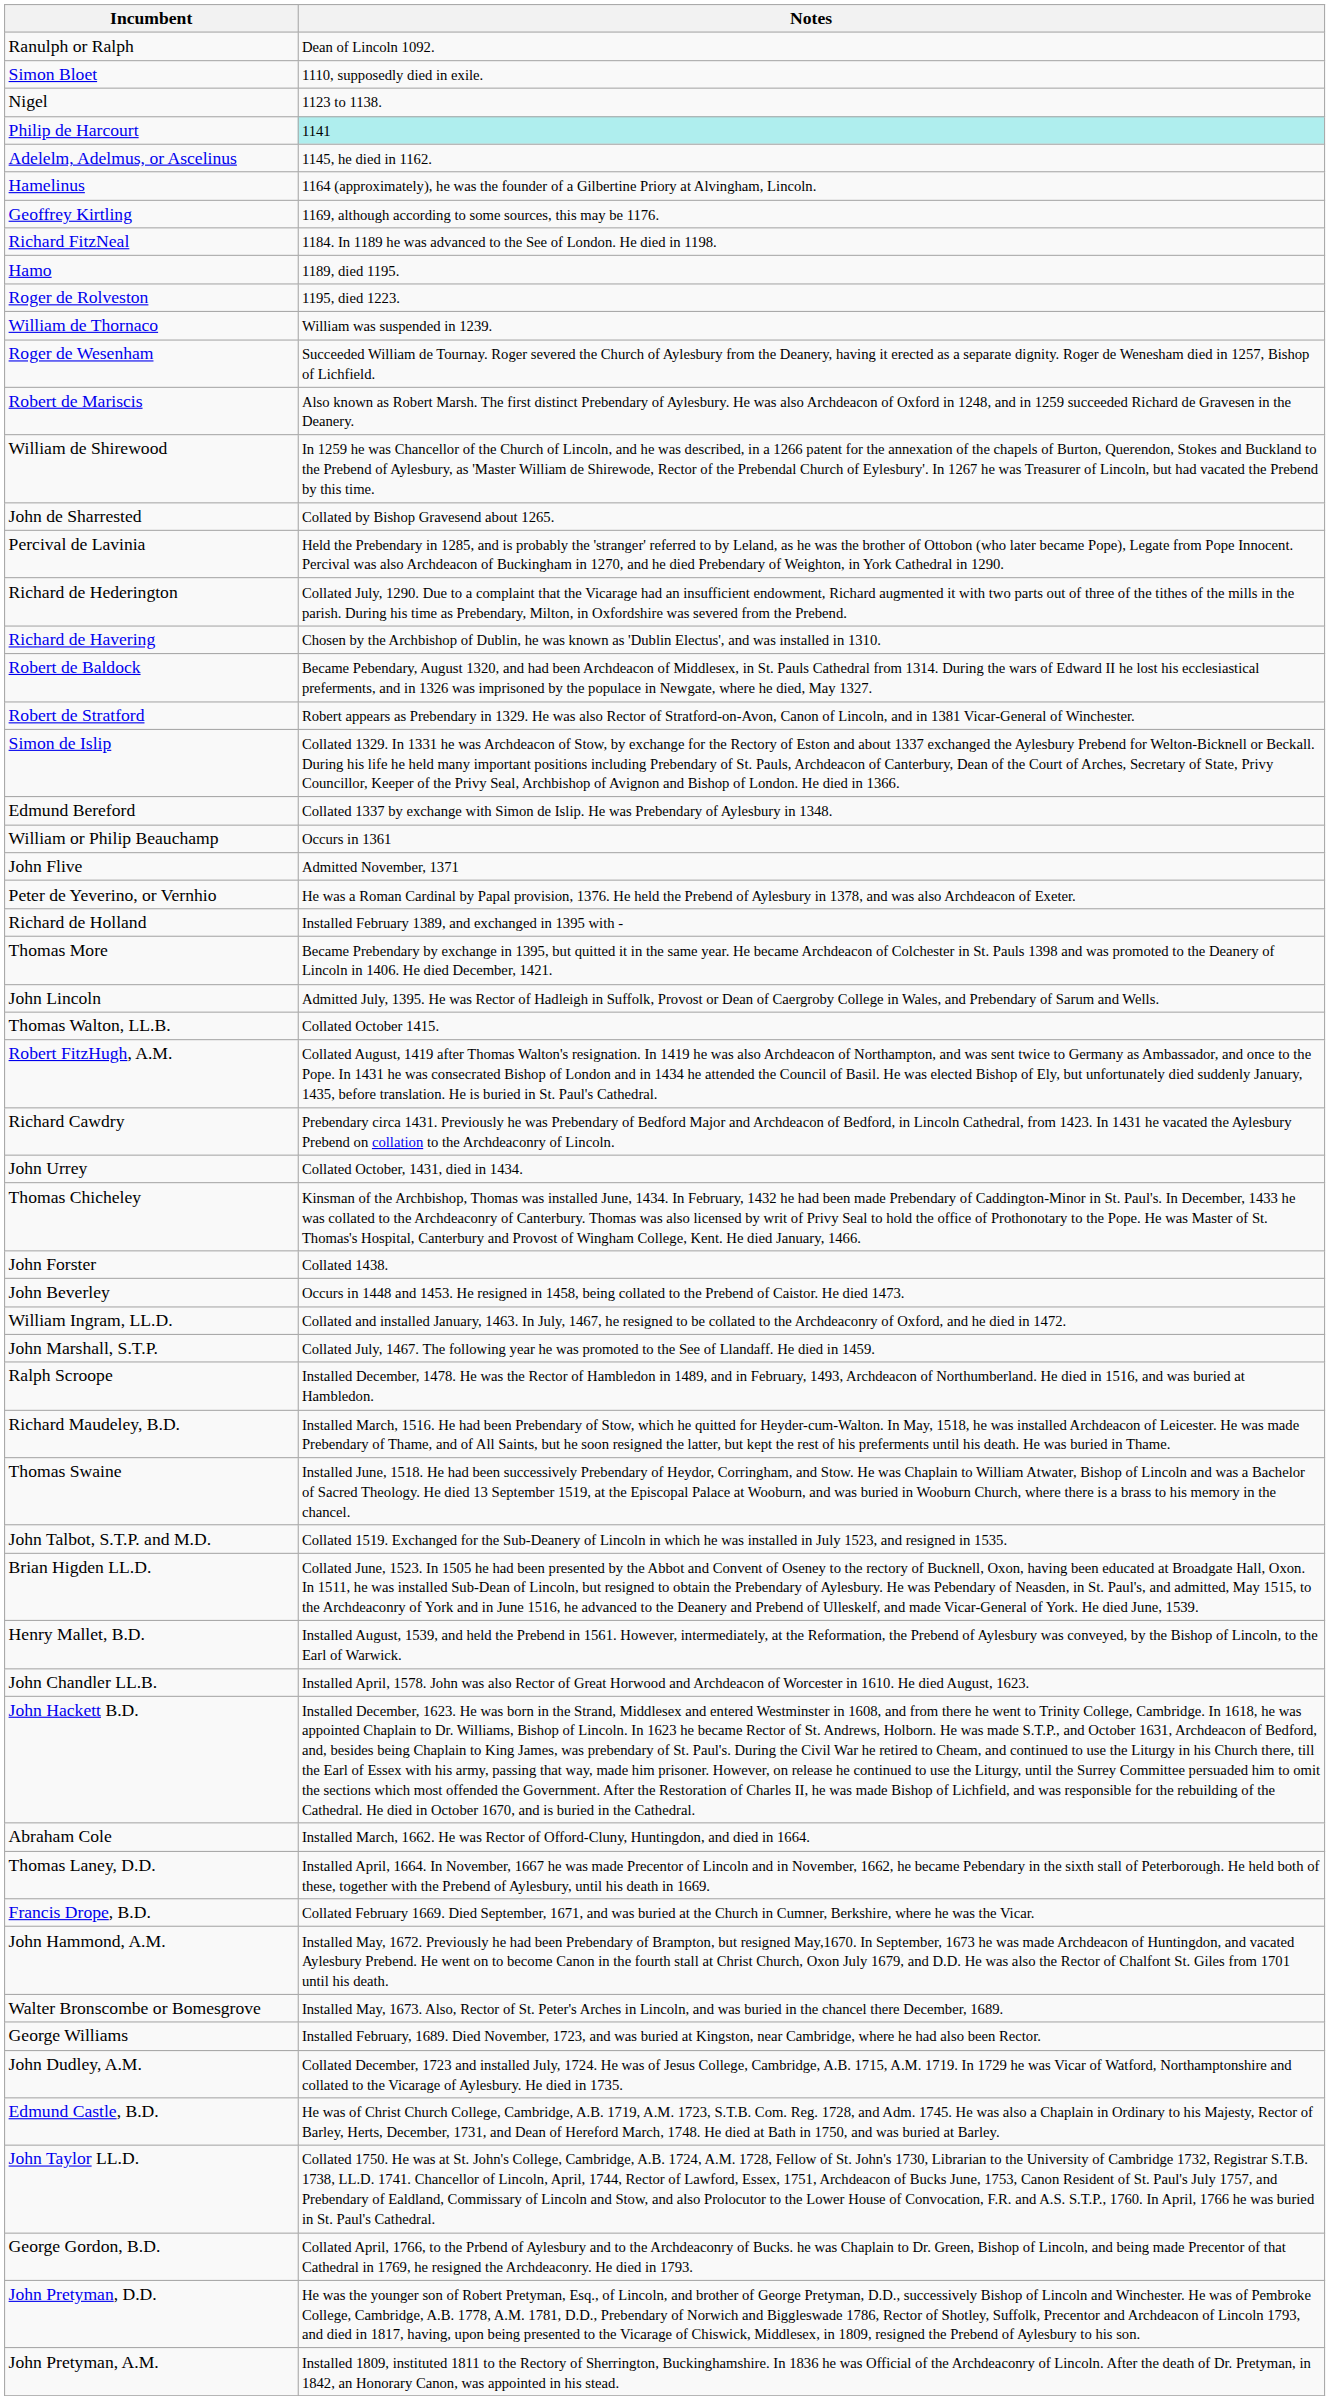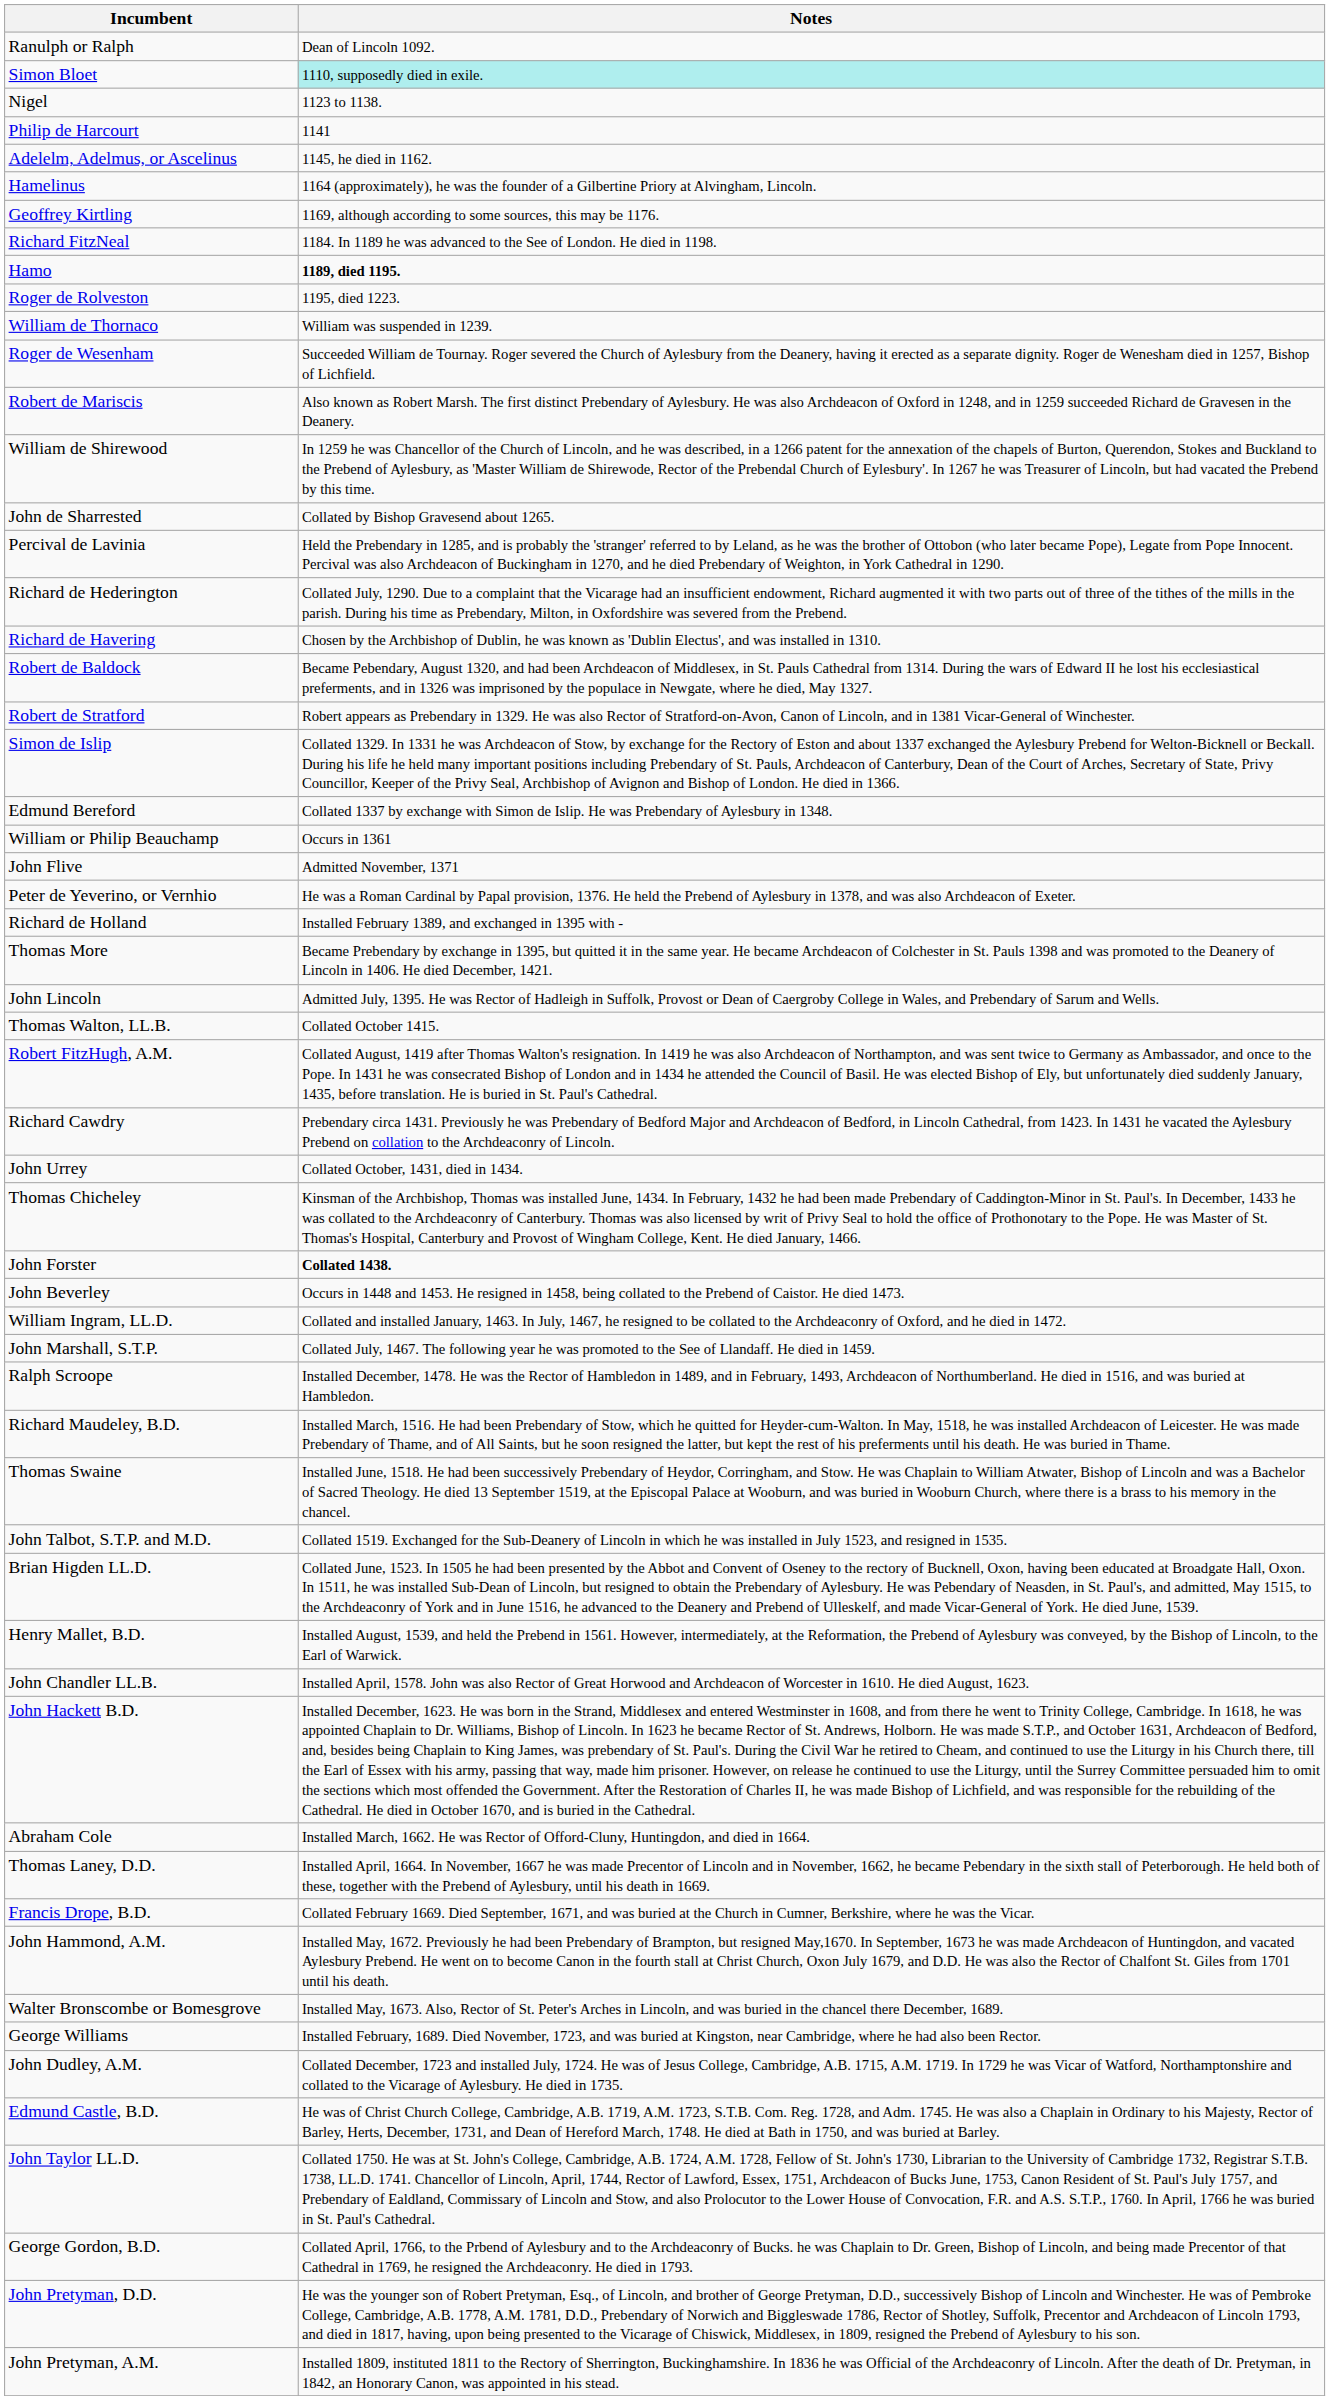(393, 75) no background -> (393, 75) paleturquoise background
(316, 131) paleturquoise background -> (316, 131) no background
(351, 270) normal -> (351, 269) bold
(345, 1265) normal -> (347, 1264) bold
